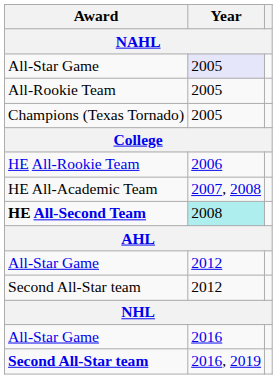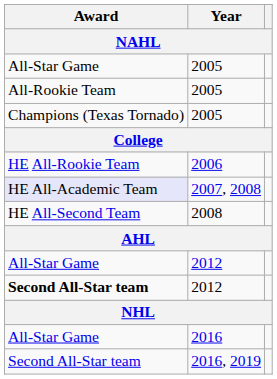(207, 66) lavender background -> (207, 66) no background
(83, 189) no background -> (83, 189) lavender background
(77, 213) bold -> (74, 213) normal
(207, 213) paleturquoise background -> (207, 213) no background
(74, 287) normal -> (78, 287) bold
(78, 361) bold -> (74, 361) normal
